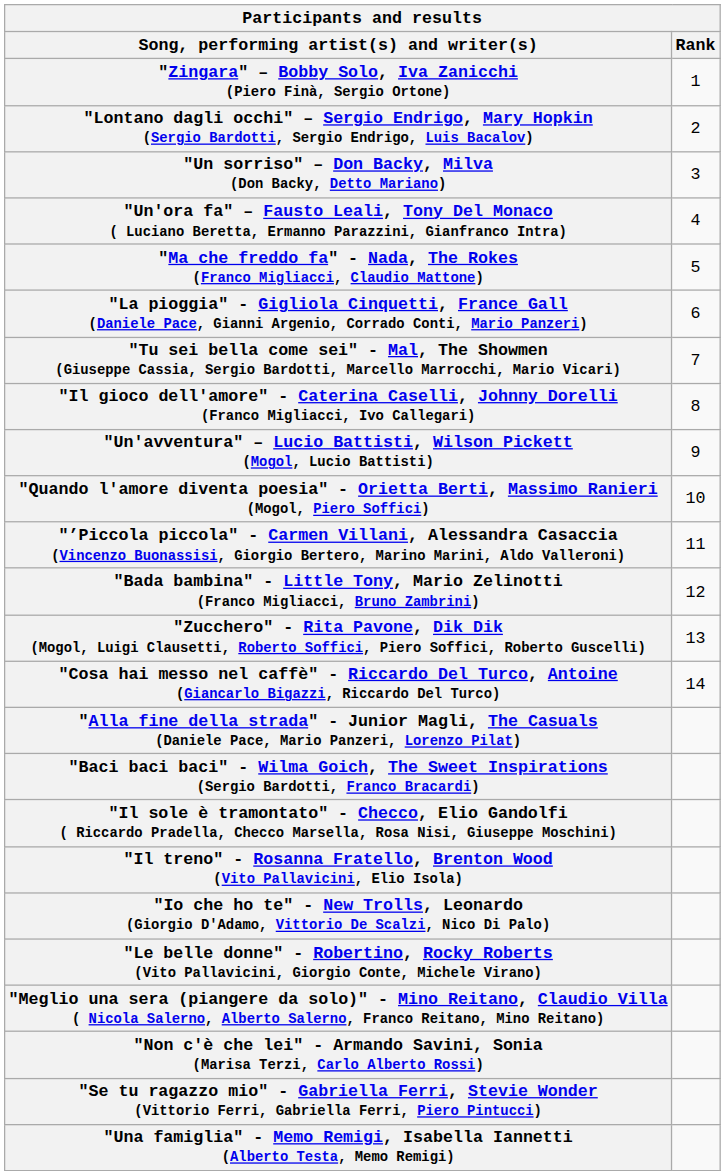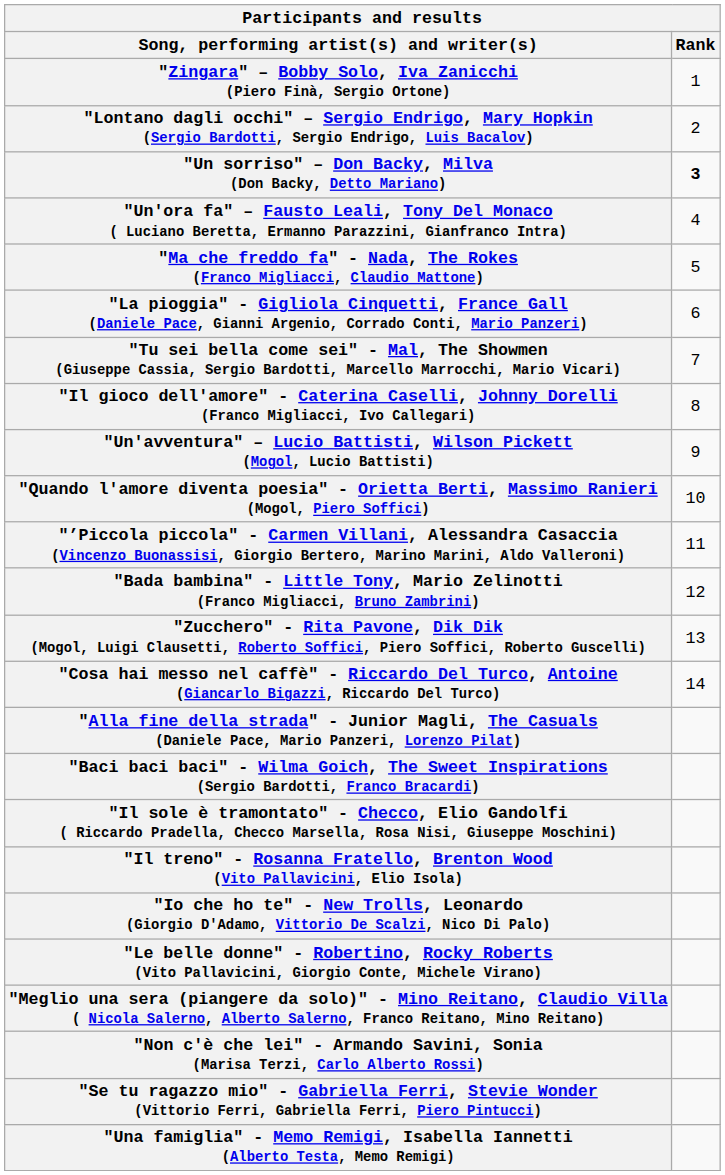(696, 175) normal -> (696, 175) bold
